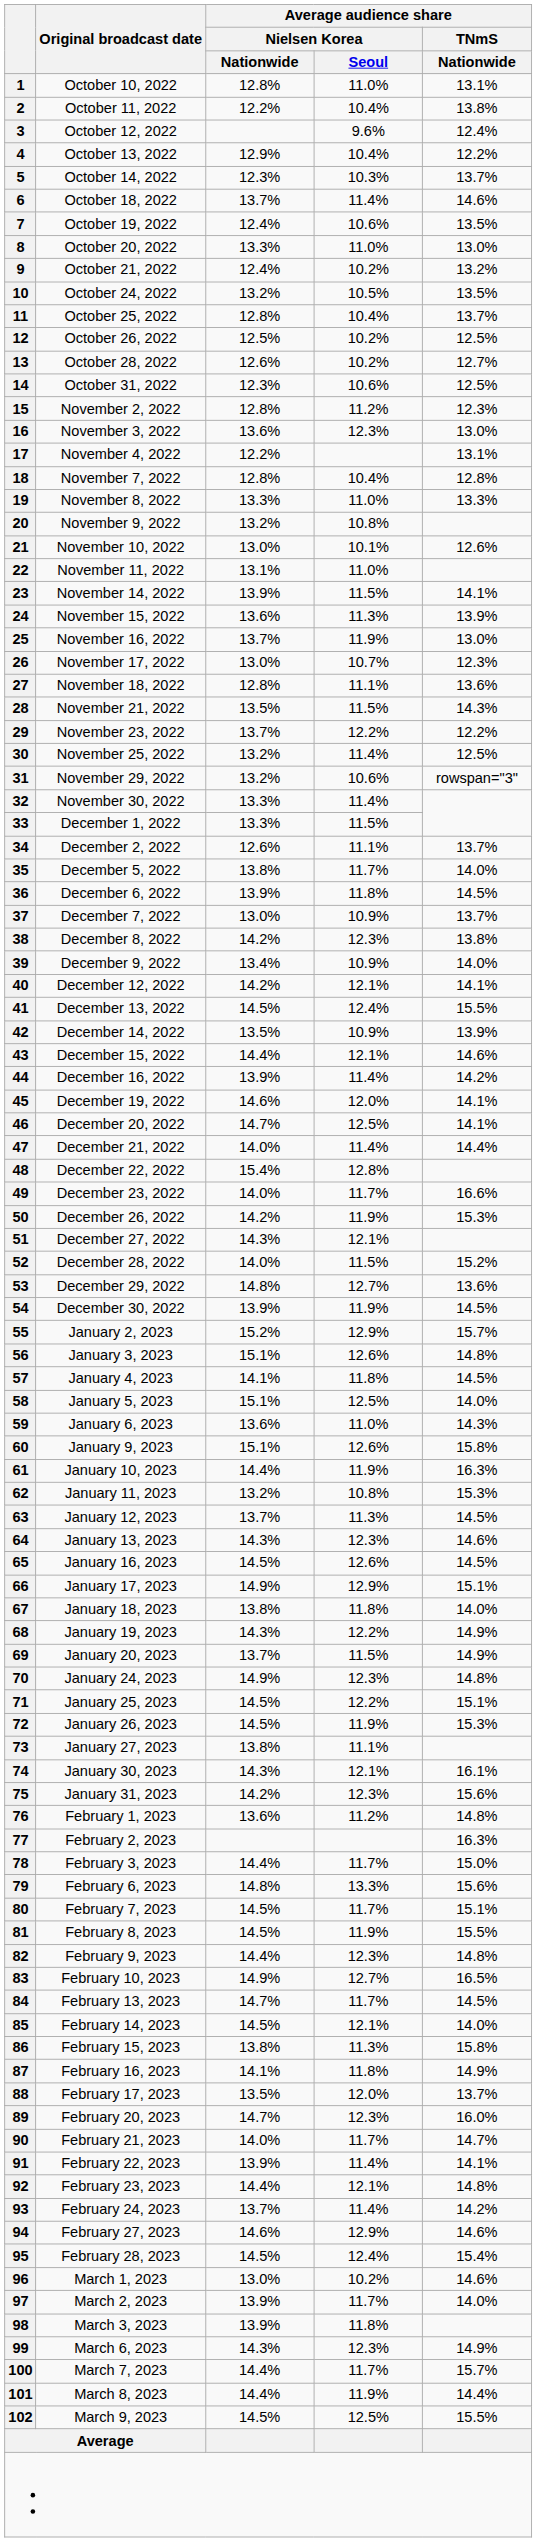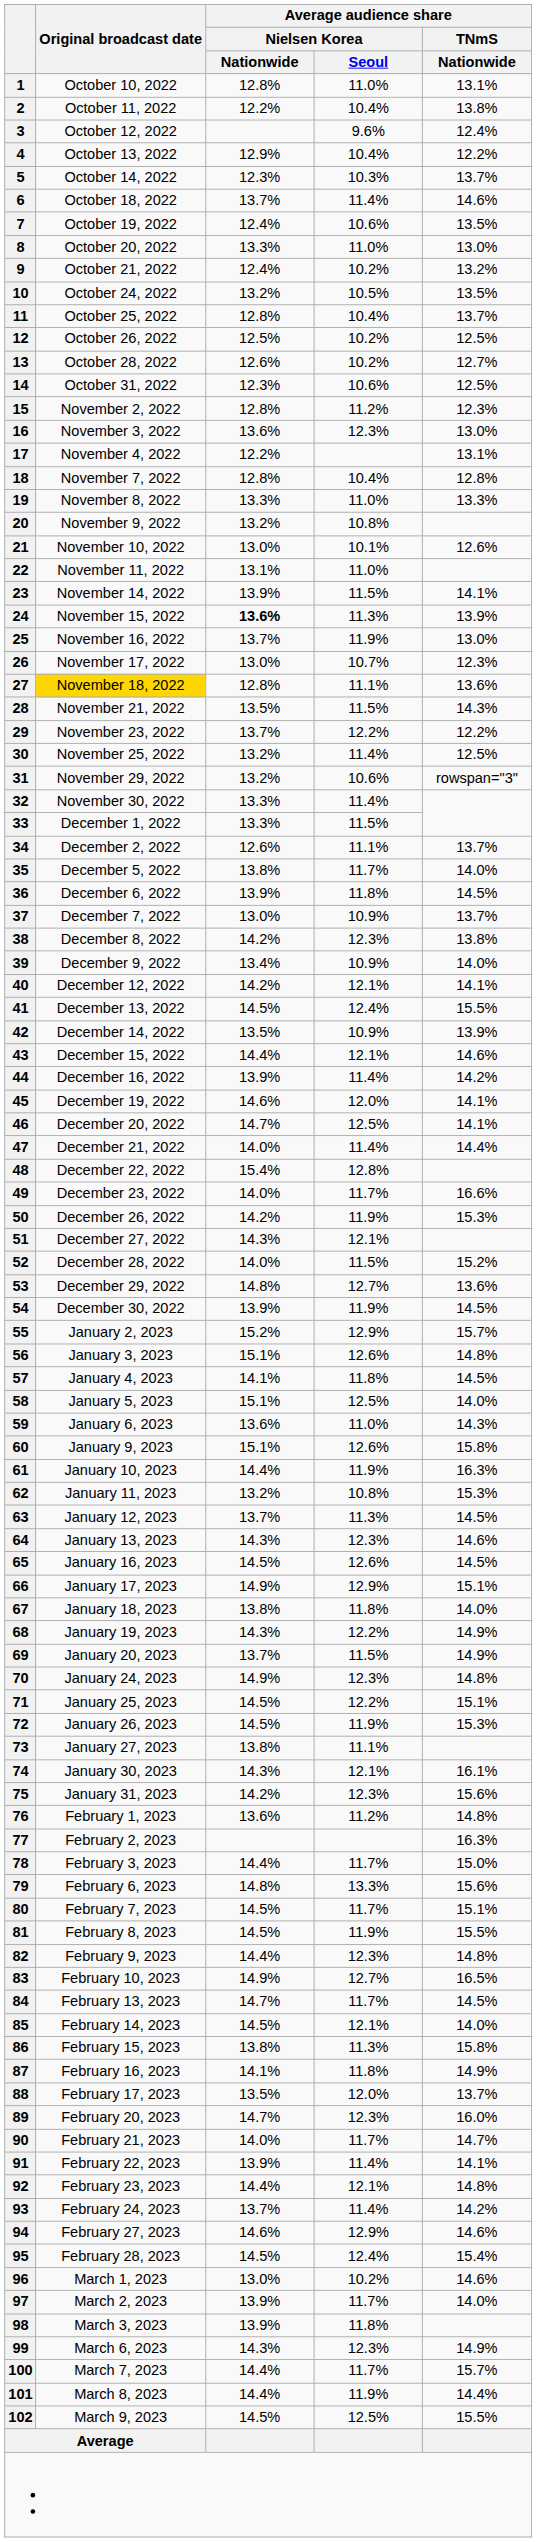(260, 616) normal -> (260, 616) bold
(121, 685) no background -> (121, 685) gold background
